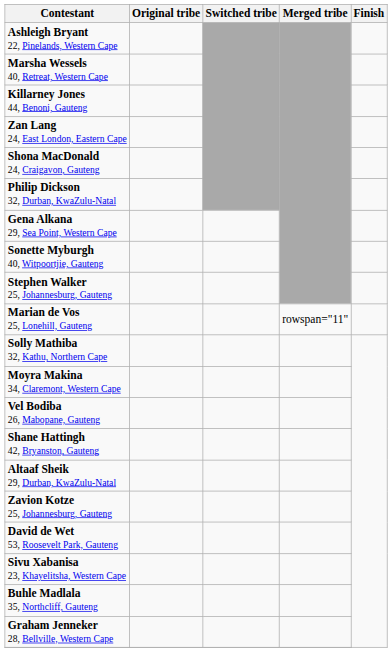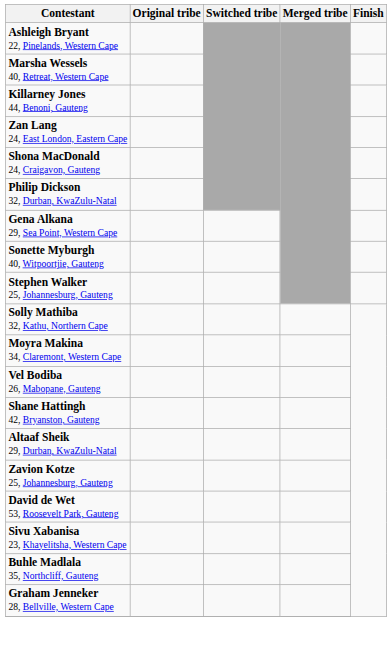- row: (50, 319)
